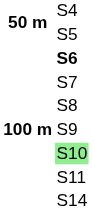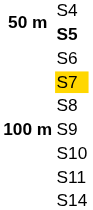(67, 34) normal -> (67, 34) bold
(67, 58) bold -> (67, 58) normal
(67, 82) no background -> (67, 82) gold background
(72, 153) lightgreen background -> (72, 153) no background
